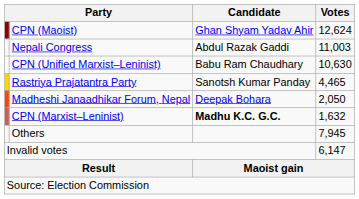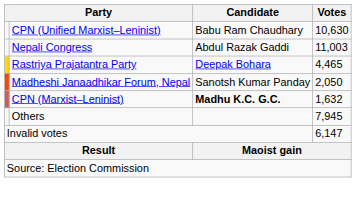- row: (45, 30)
rows swapped: (52, 47) <-> (86, 64)
(253, 82) Sanotsh Kumar Panday -> (233, 64) Deepak Bohara
(233, 99) Deepak Bohara -> (253, 82) Sanotsh Kumar Panday
